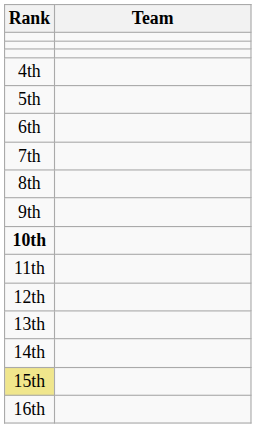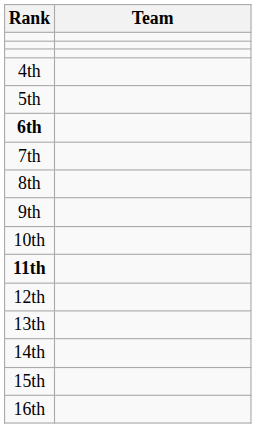(29, 127) normal -> (29, 127) bold
(29, 240) bold -> (29, 240) normal
(29, 268) normal -> (29, 268) bold
(29, 381) khaki background -> (29, 381) no background
